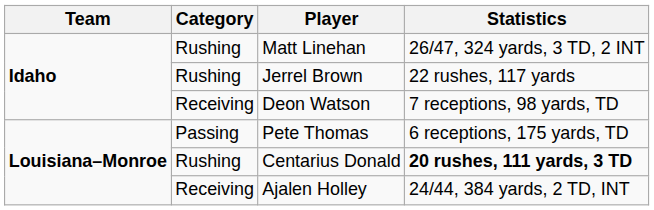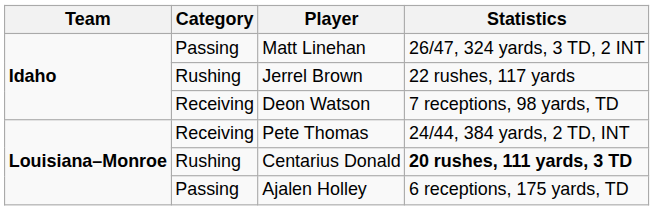(208, 48) Rushing -> (207, 48) Passing
(207, 133) Passing -> (215, 133) Receiving
(519, 133) 6 receptions, 175 yards, TD -> (519, 133) 24/44, 384 yards, 2 TD, INT
(215, 190) Receiving -> (207, 190) Passing
(519, 190) 24/44, 384 yards, 2 TD, INT -> (519, 190) 6 receptions, 175 yards, TD
